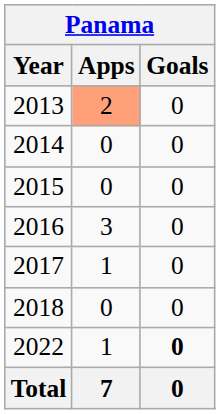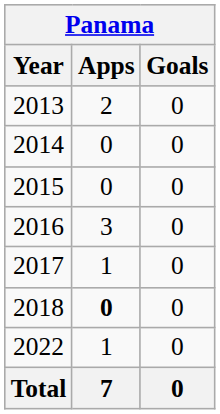(106, 105) lightsalmon background -> (106, 105) no background
(106, 307) normal -> (106, 307) bold
(177, 347) bold -> (177, 347) normal
